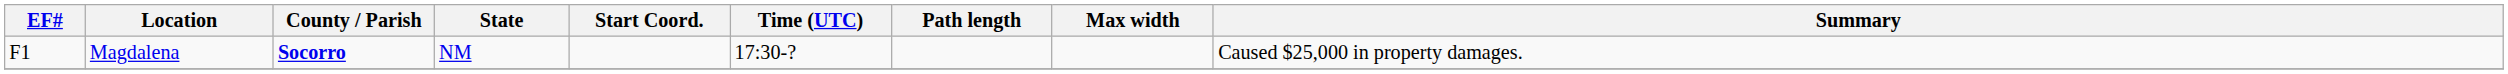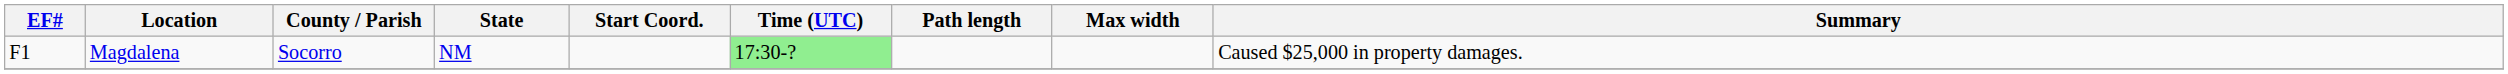(312, 52) bold -> (310, 52) normal
(765, 52) no background -> (765, 52) lightgreen background
